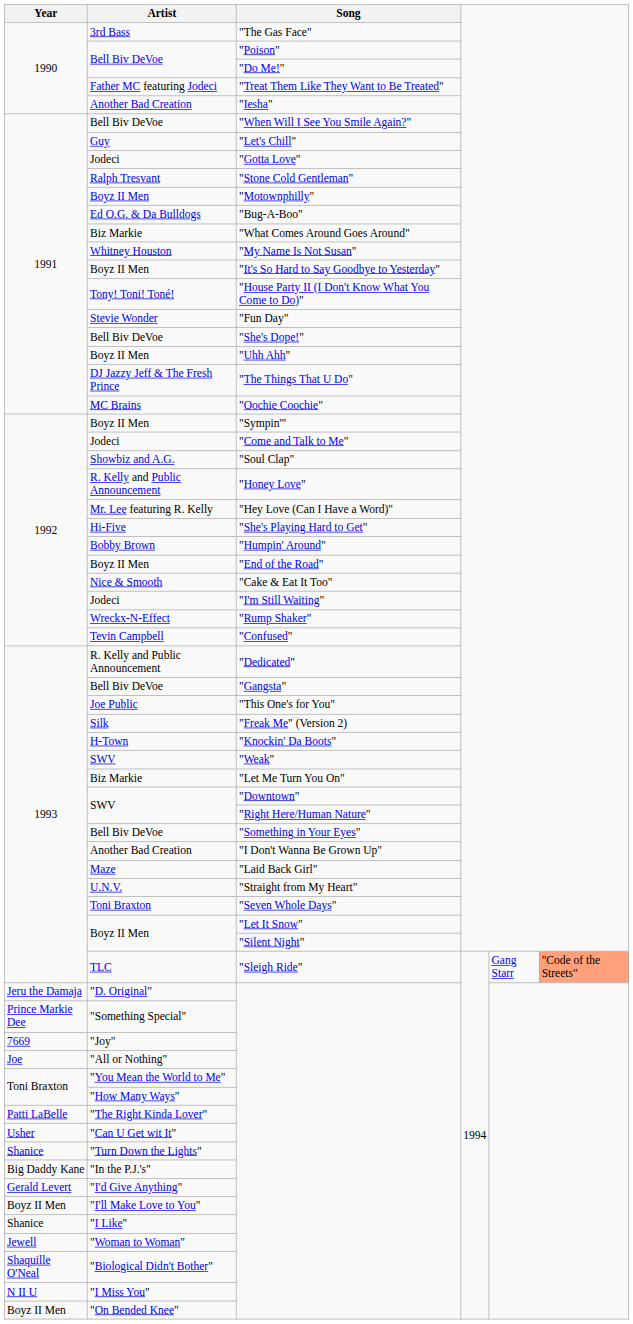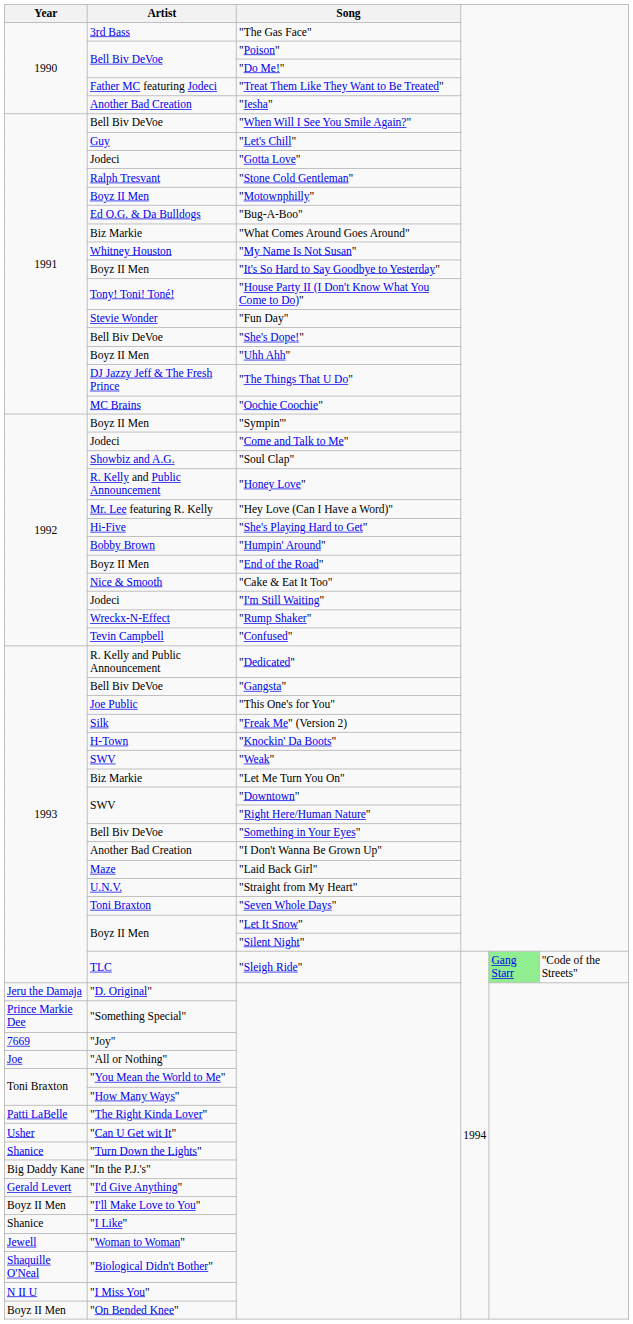(504, 967) no background -> (504, 967) lightgreen background
(571, 967) lightsalmon background -> (571, 967) no background
